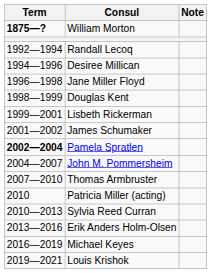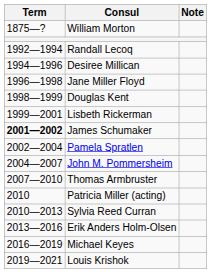(26, 28) bold -> (26, 28) normal
(35, 131) normal -> (35, 131) bold
(35, 147) bold -> (35, 147) normal
